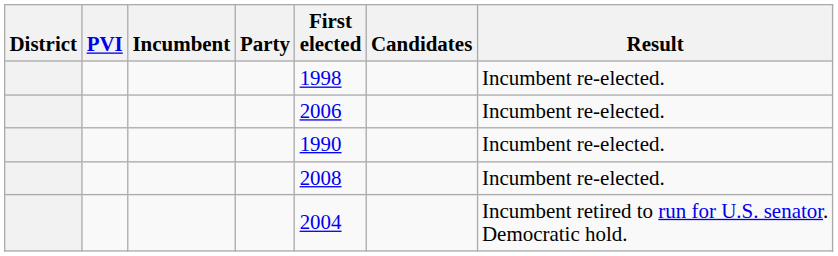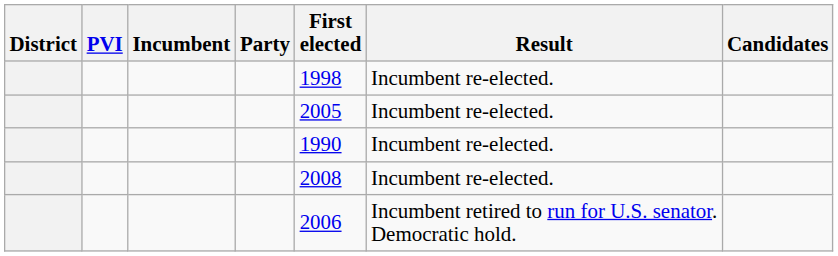columns swapped: (655, 44) <-> (422, 44)
(321, 111) 2006 -> (321, 111) 2005
(321, 222) 2004 -> (321, 222) 2006
